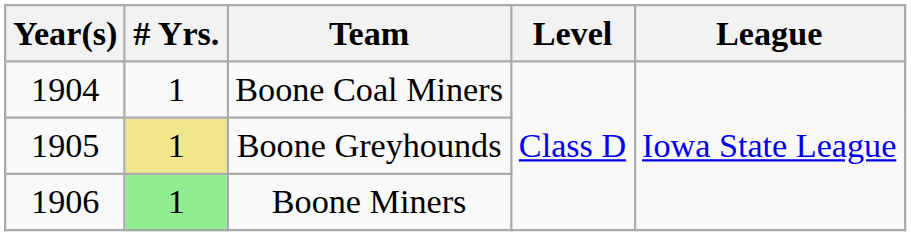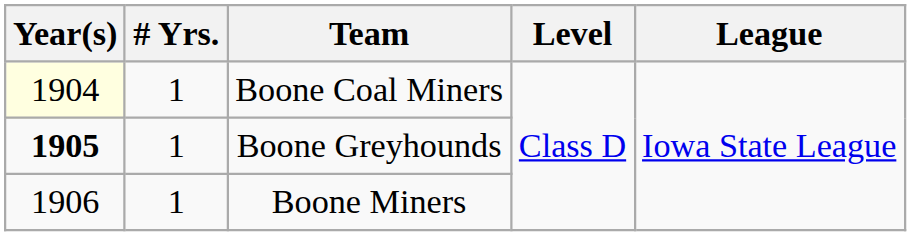(65, 89) no background -> (65, 89) lightyellow background
(65, 145) normal -> (65, 145) bold
(176, 145) khaki background -> (176, 145) no background
(176, 202) lightgreen background -> (176, 202) no background
